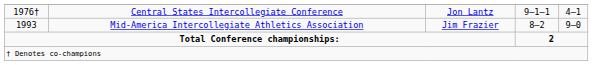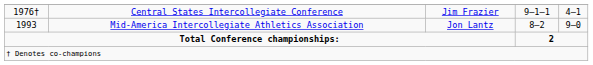(470, 11) Jon Lantz -> (470, 11) Jim Frazier
(470, 25) Jim Frazier -> (470, 25) Jon Lantz
